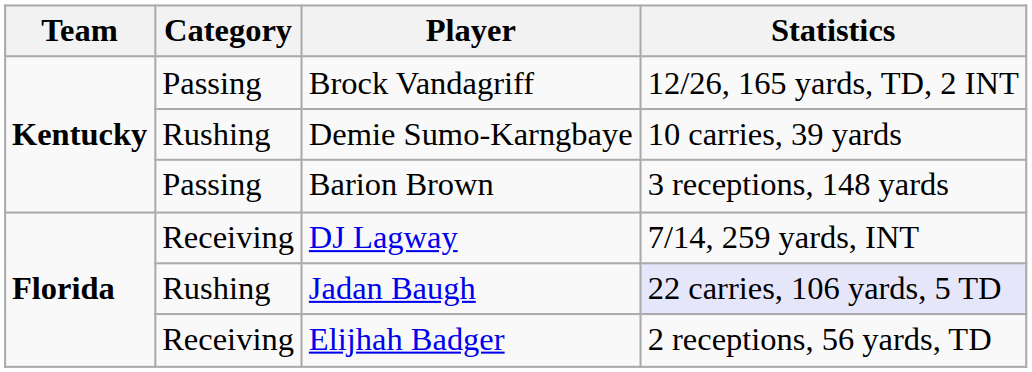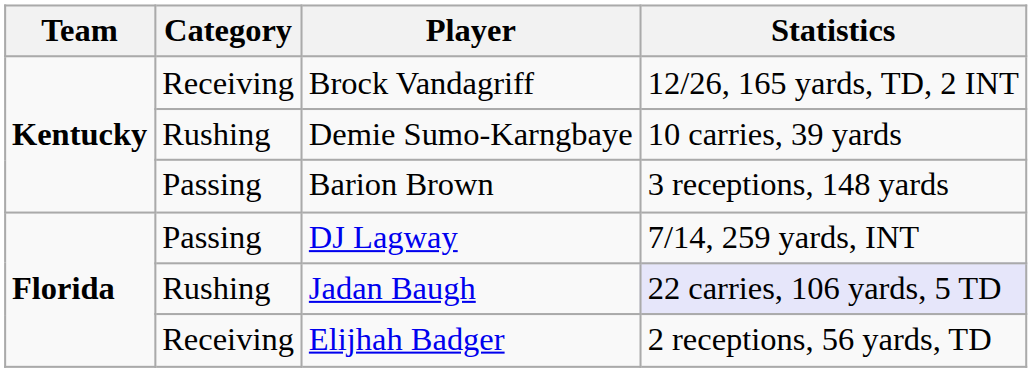(212, 82) Passing -> (228, 82) Receiving
(228, 236) Receiving -> (212, 236) Passing
